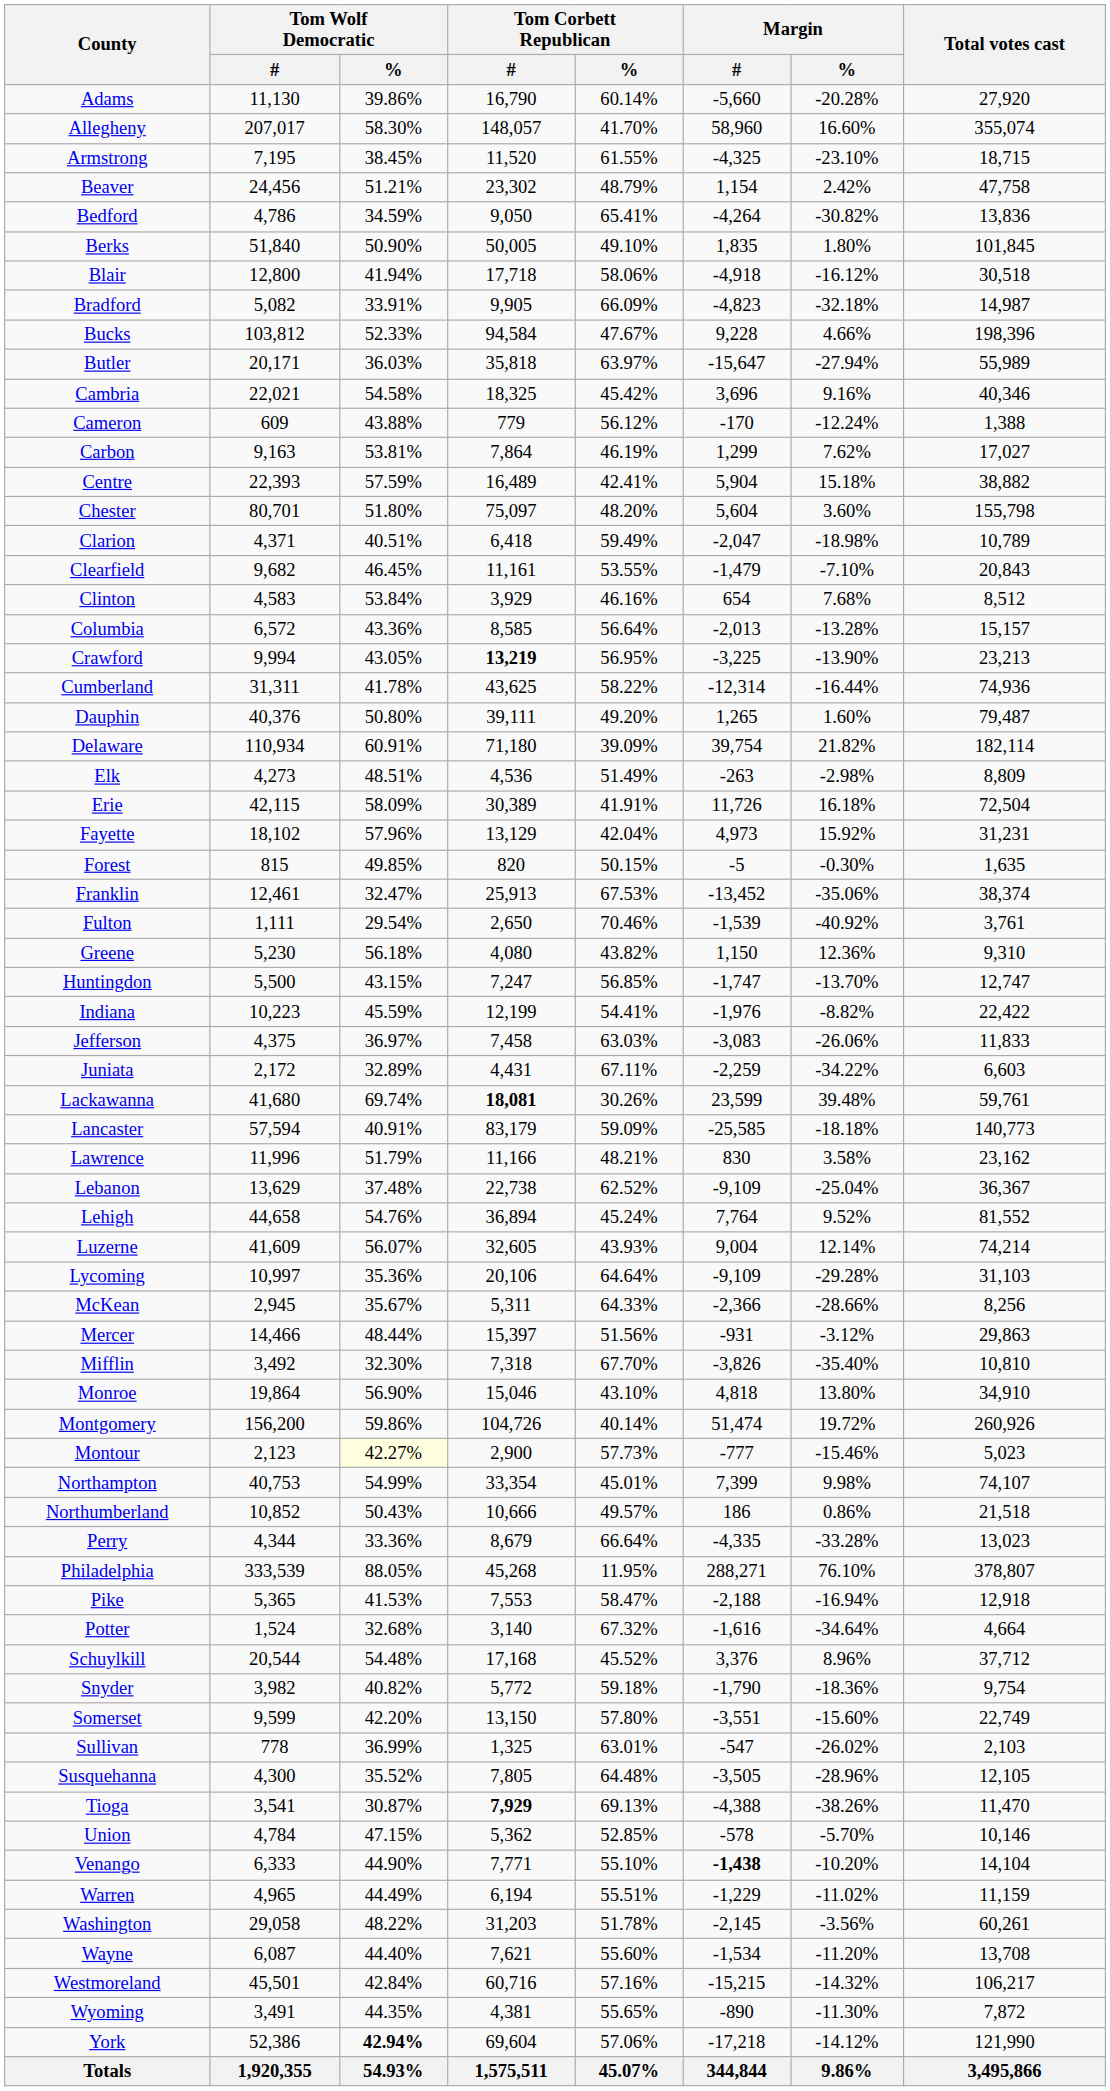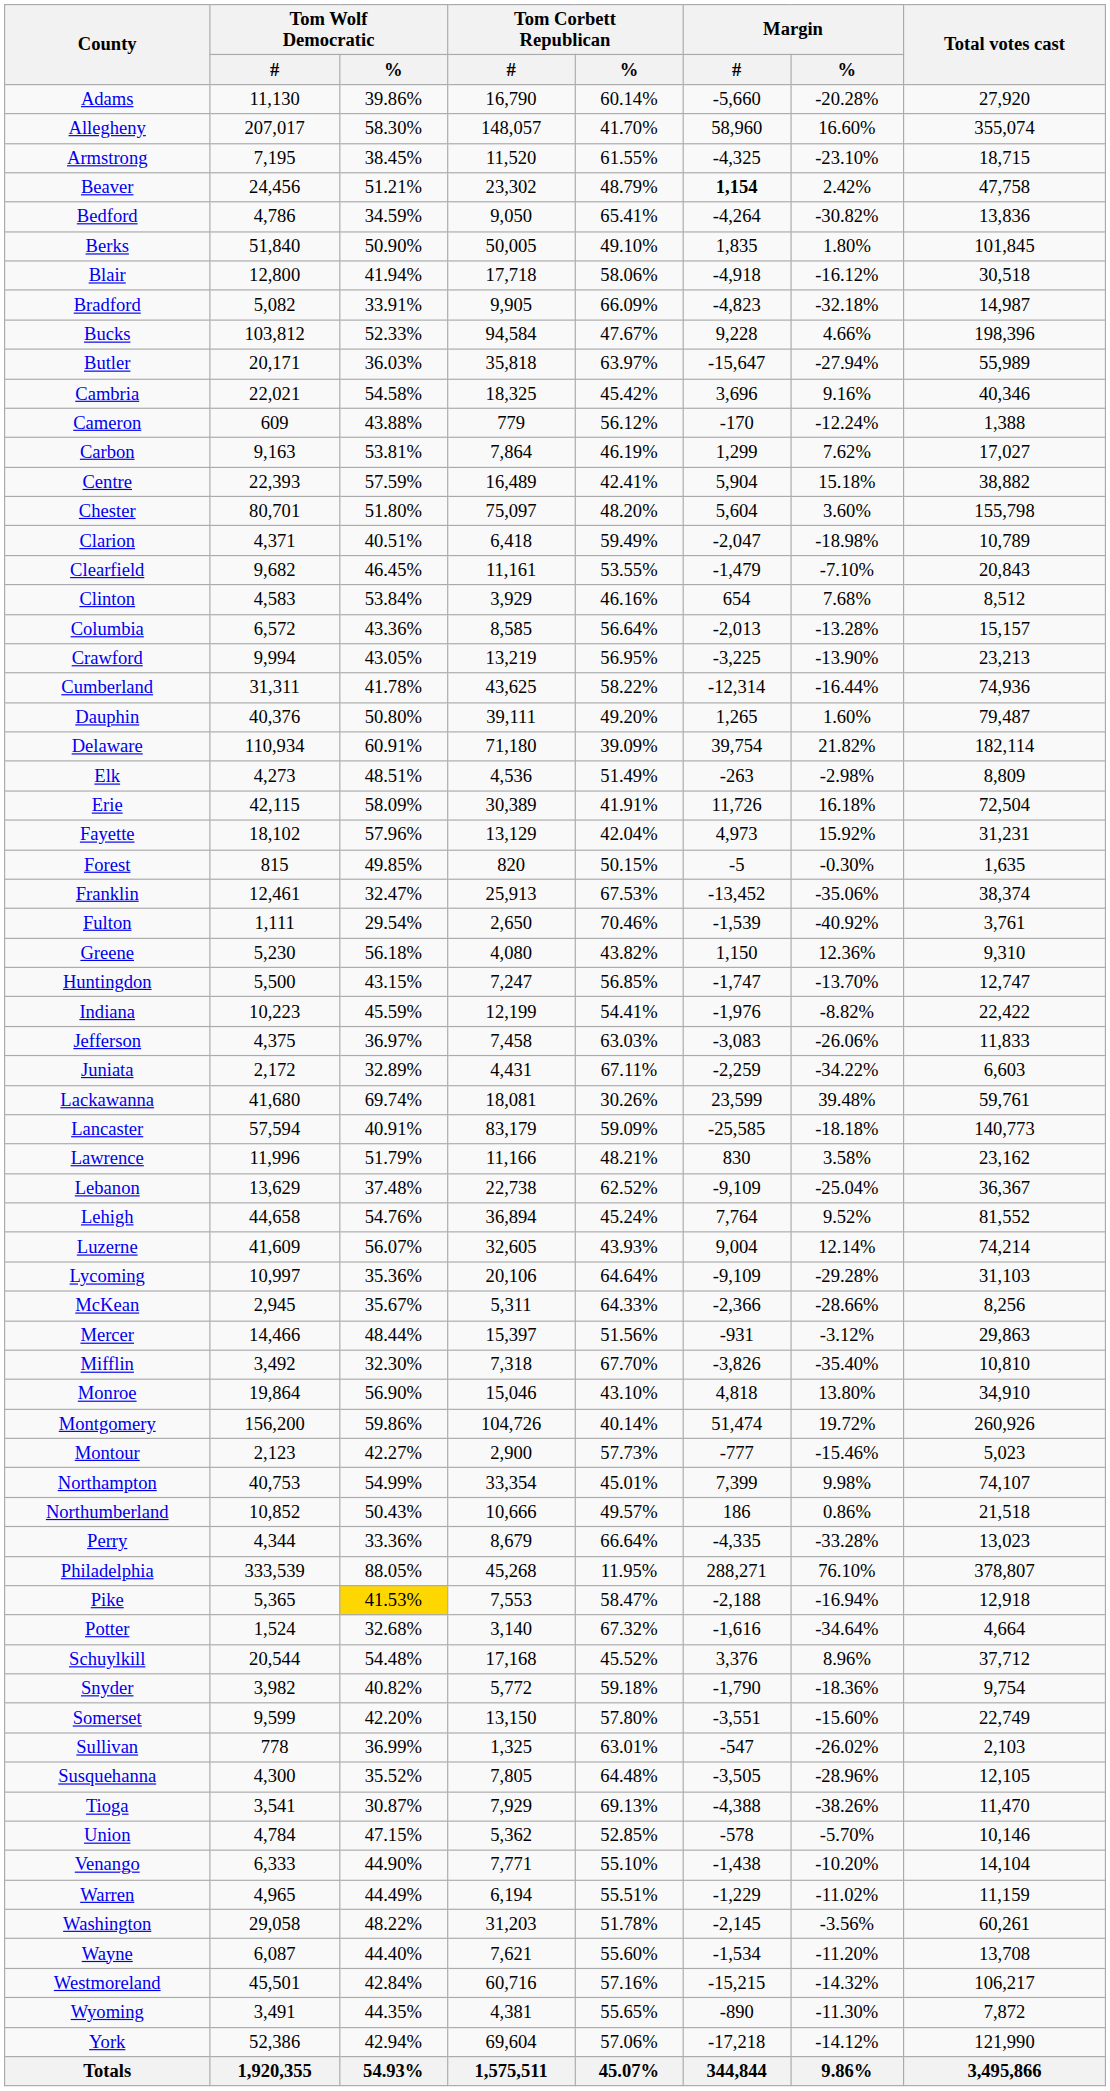(737, 187) normal -> (737, 187) bold
(511, 658) bold -> (511, 658) normal
(511, 1099) bold -> (511, 1099) normal
(393, 1452) lightyellow background -> (393, 1452) no background
(393, 1600) no background -> (393, 1600) gold background
(511, 1806) bold -> (511, 1806) normal
(737, 1865) bold -> (737, 1865) normal
(393, 2041) bold -> (393, 2041) normal
